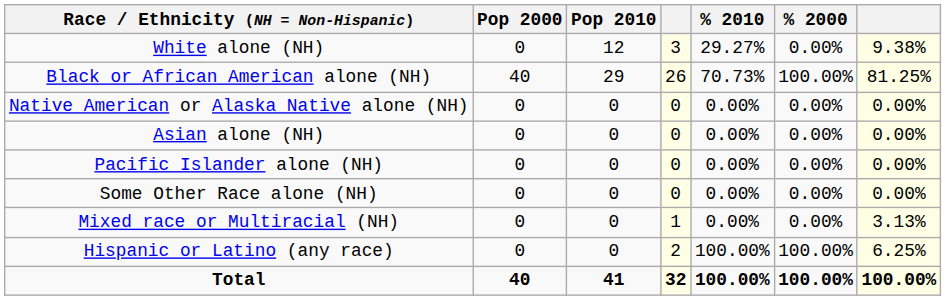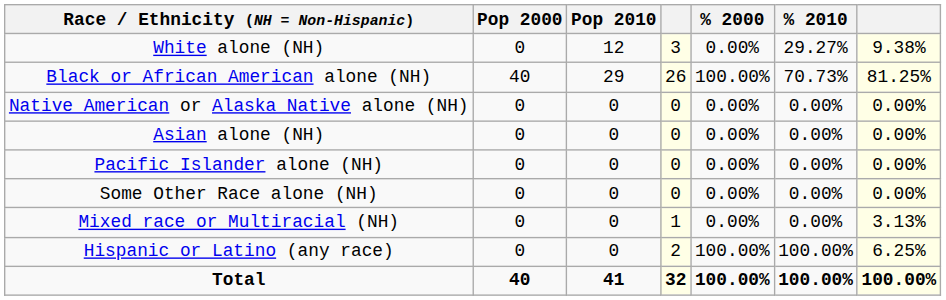columns swapped: (816, 19) <-> (732, 19)
